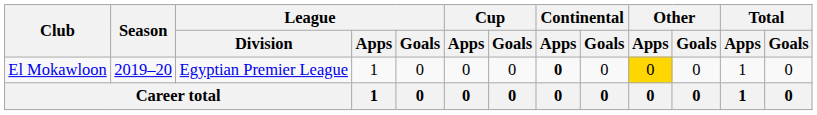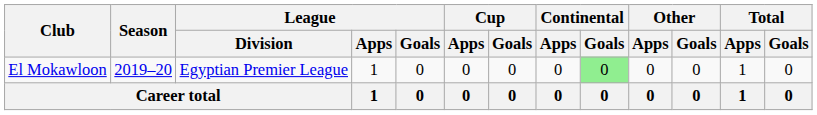(558, 69) bold -> (558, 69) normal
(604, 69) no background -> (604, 69) lightgreen background
(650, 69) gold background -> (650, 69) no background
